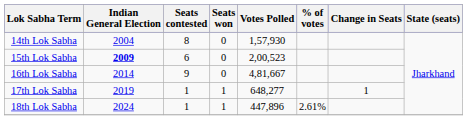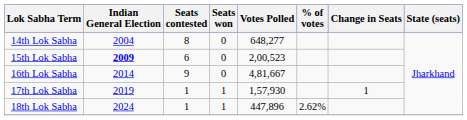(267, 40) 1,57,930 -> (267, 40) 648,277
(267, 90) 648,277 -> (267, 90) 1,57,930
(312, 106) 2.61% -> (312, 106) 2.62%
